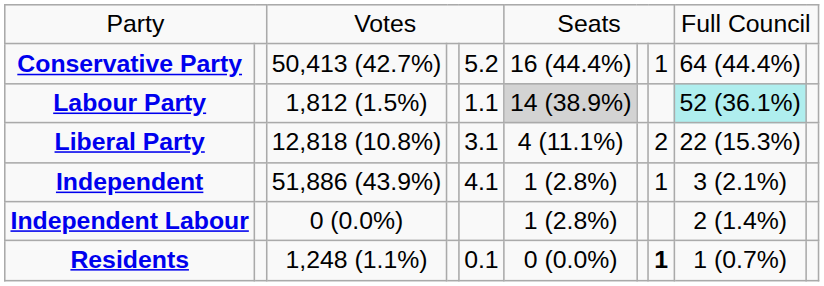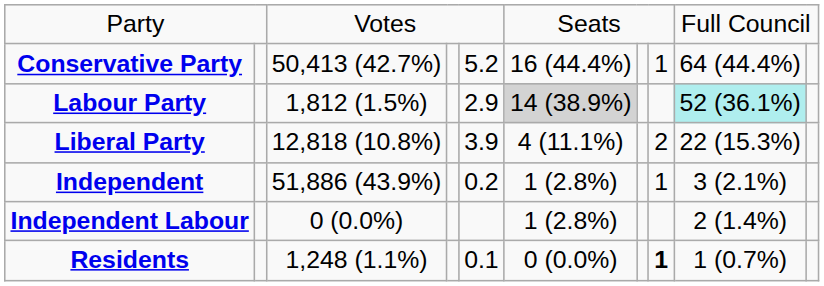(481, 102) 1.1 -> (481, 102) 2.9
(481, 142) 3.1 -> (481, 142) 3.9
(481, 181) 4.1 -> (481, 181) 0.2
